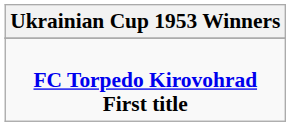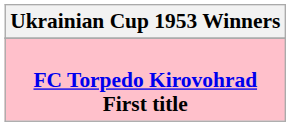(145, 91) no background -> (145, 91) pink background
